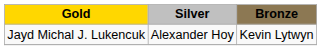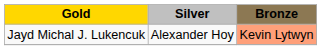(277, 34) no background -> (277, 34) lightsalmon background
